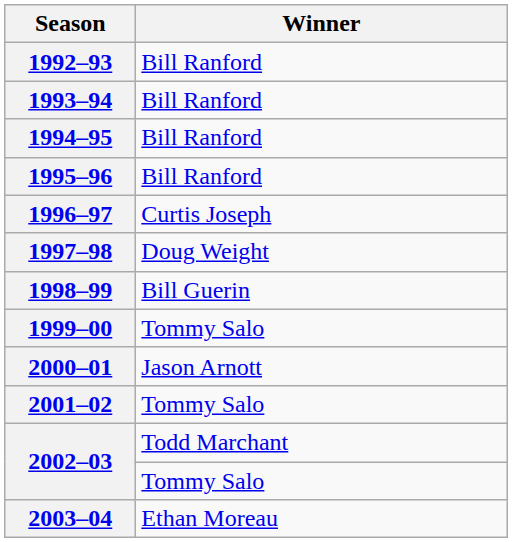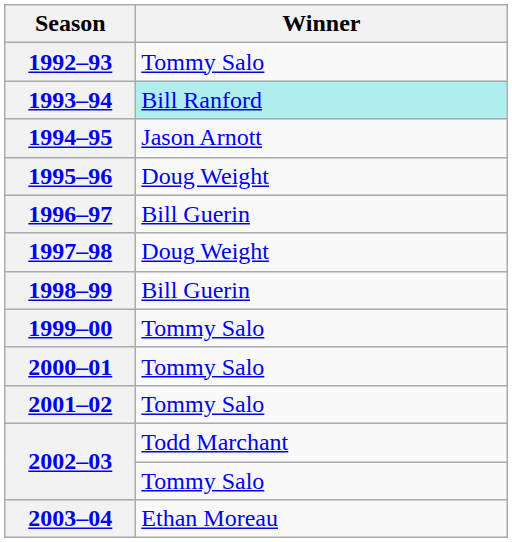(202, 61) Bill Ranford -> (203, 61) Tommy Salo
(202, 99) no background -> (202, 99) paleturquoise background
(202, 137) Bill Ranford -> (202, 137) Jason Arnott
(202, 175) Bill Ranford -> (205, 175) Doug Weight
(206, 213) Curtis Joseph -> (196, 213) Bill Guerin
(202, 366) Jason Arnott -> (203, 366) Tommy Salo
